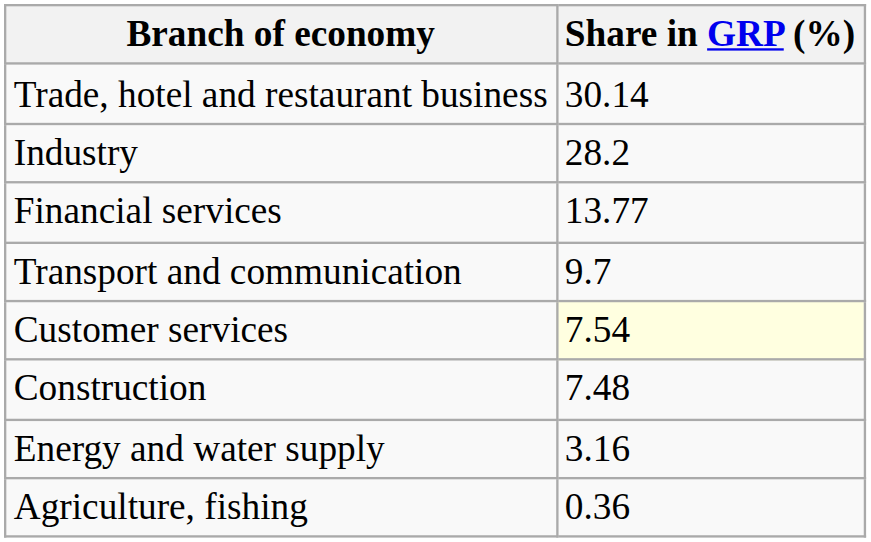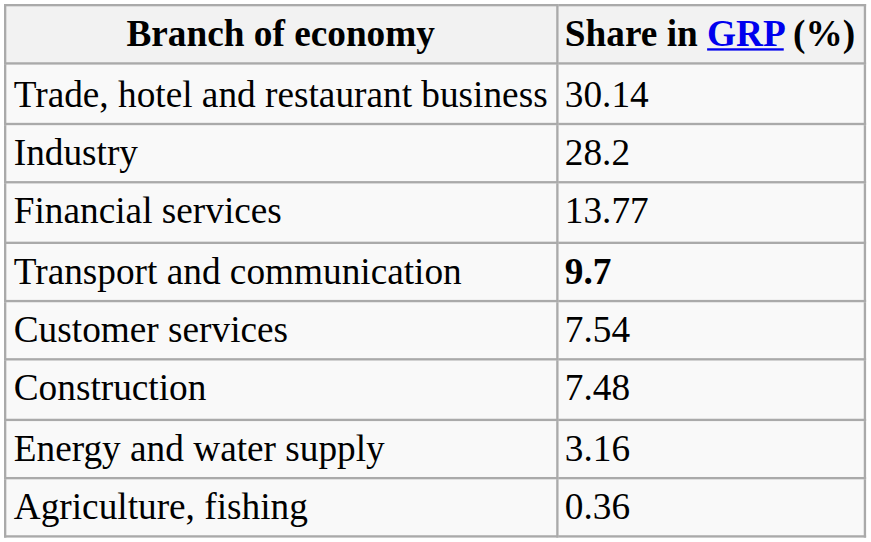(588, 270) normal -> (588, 270) bold
(597, 329) lightyellow background -> (597, 329) no background
